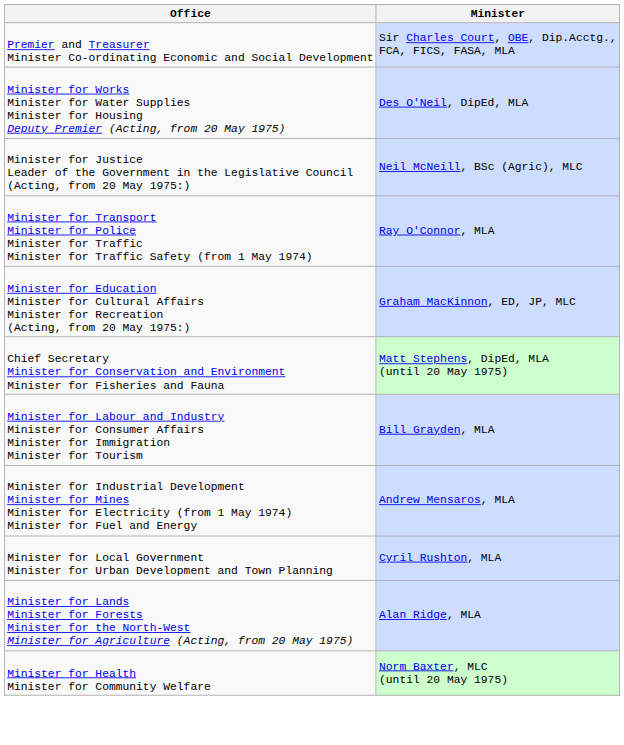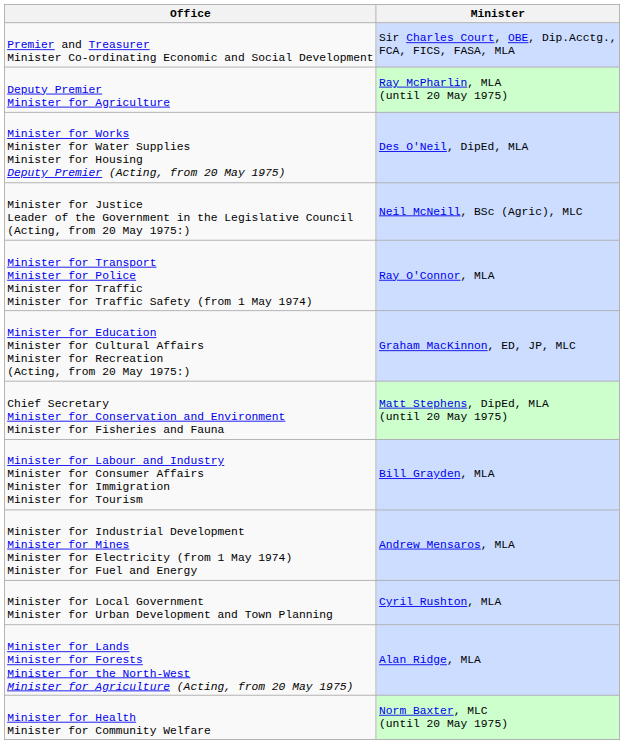+ row: (89, 96)
